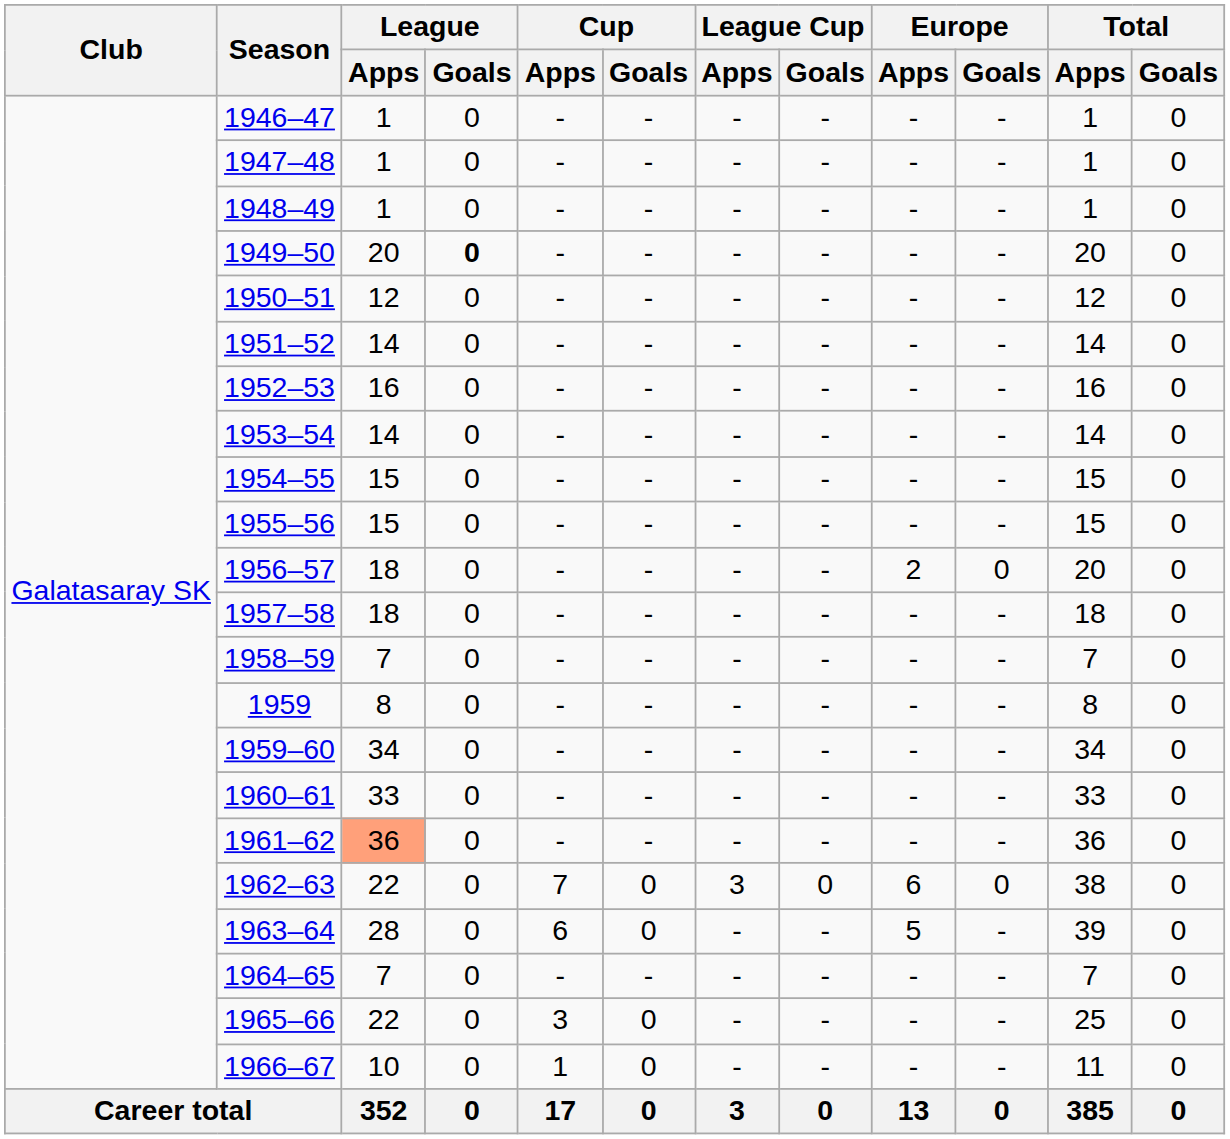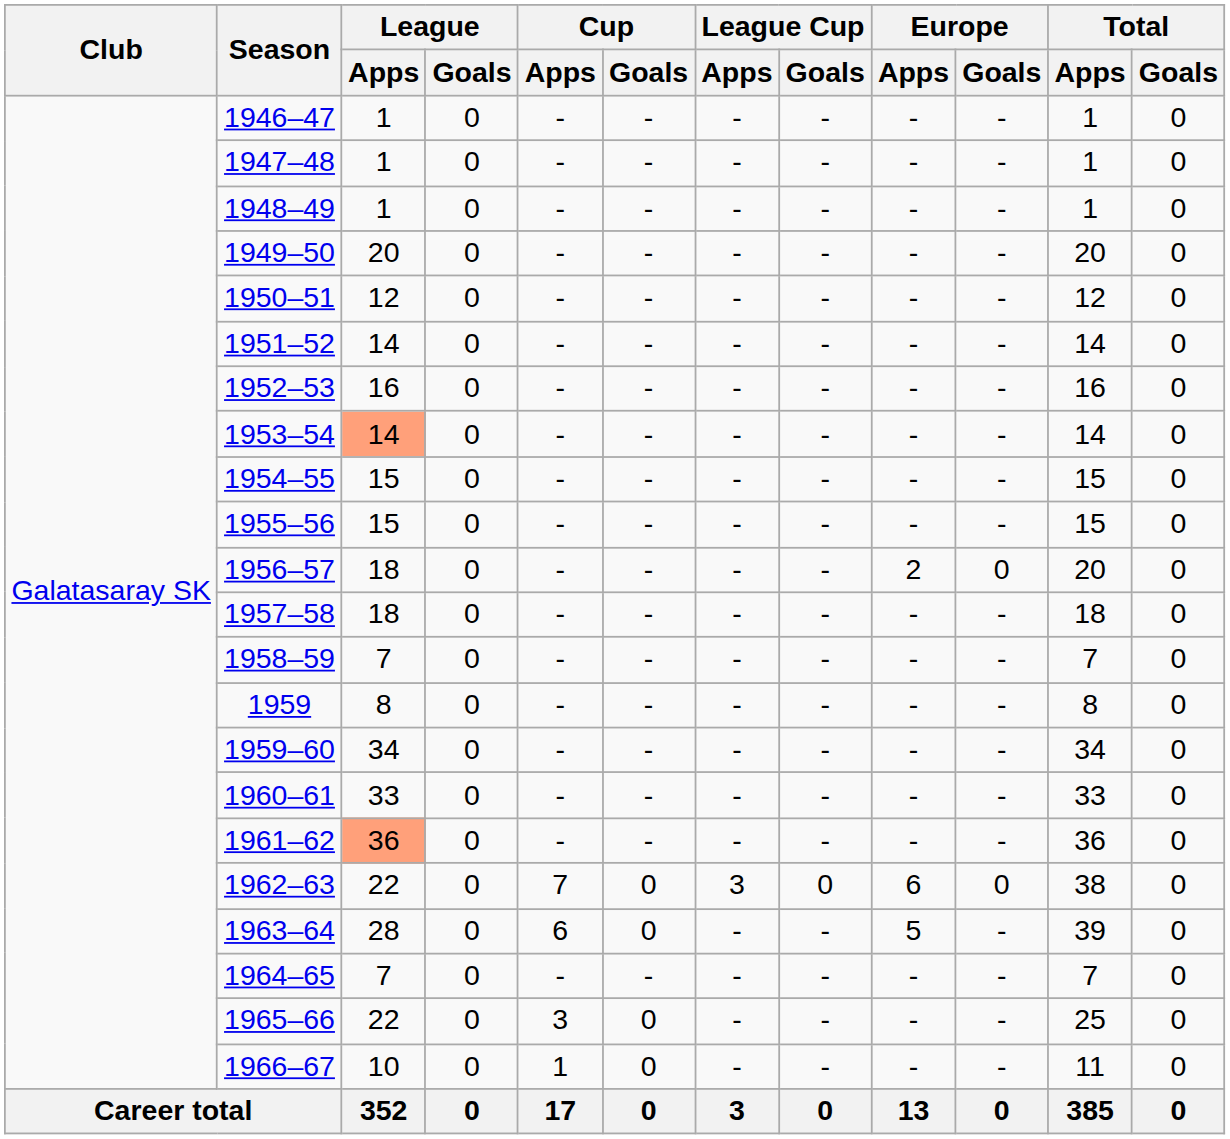(472, 252) bold -> (472, 252) normal
(384, 433) no background -> (384, 433) lightsalmon background
